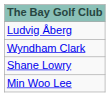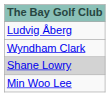(39, 65) no background -> (39, 65) lightgrey background
